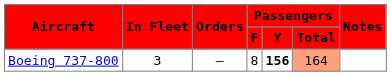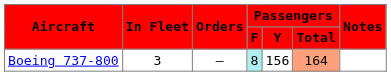(255, 60) no background -> (255, 60) paleturquoise background
(277, 60) bold -> (277, 60) normal
